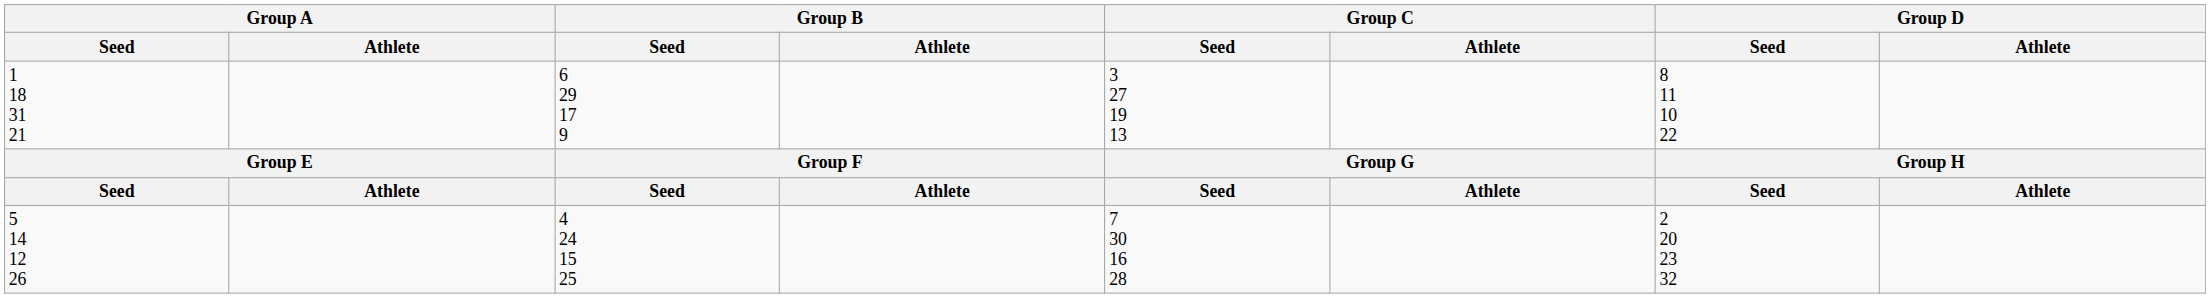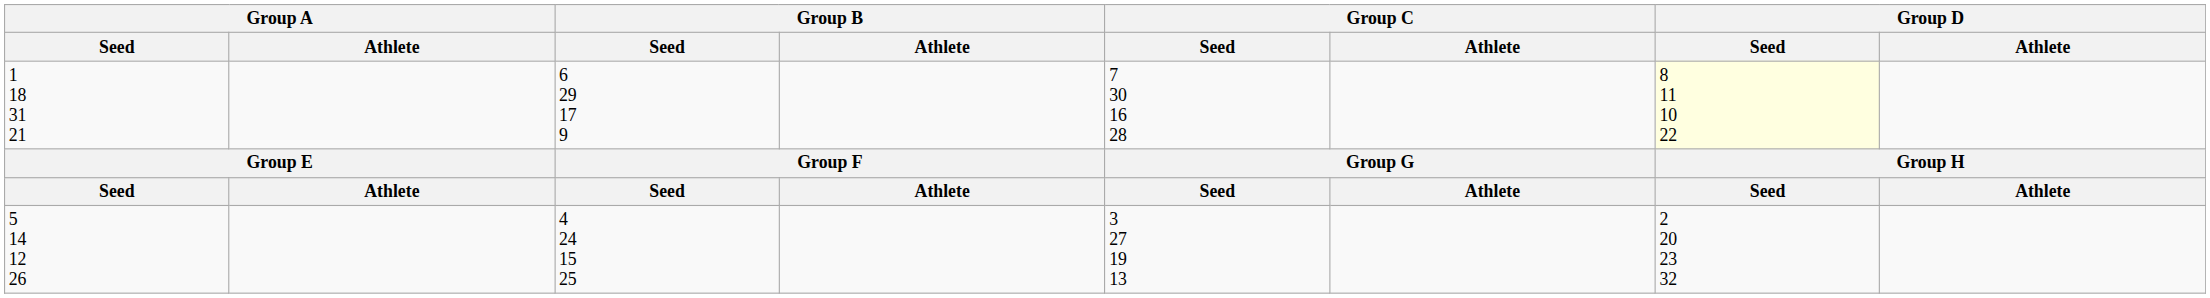(1118, 104) 3 27 19 13 -> (1118, 104) 7 30 16 28
(1668, 104) no background -> (1668, 104) lightyellow background
(1118, 249) 7 30 16 28 -> (1118, 249) 3 27 19 13
